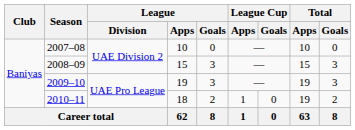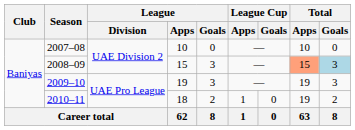(304, 64) no background -> (304, 64) lightsalmon background
(335, 64) no background -> (335, 64) lightblue background
